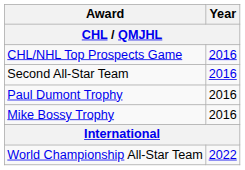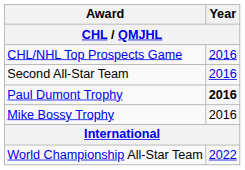(223, 94) normal -> (223, 94) bold
